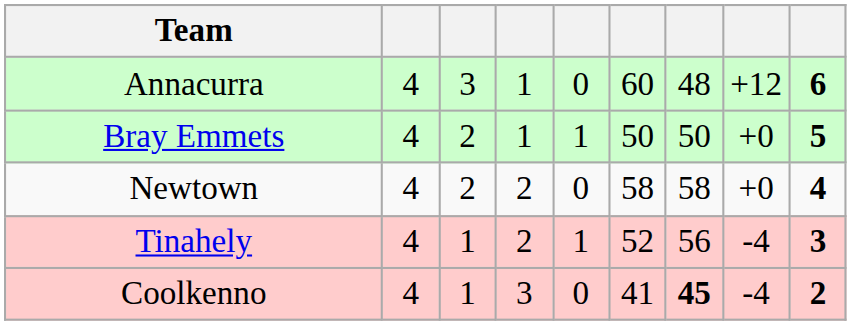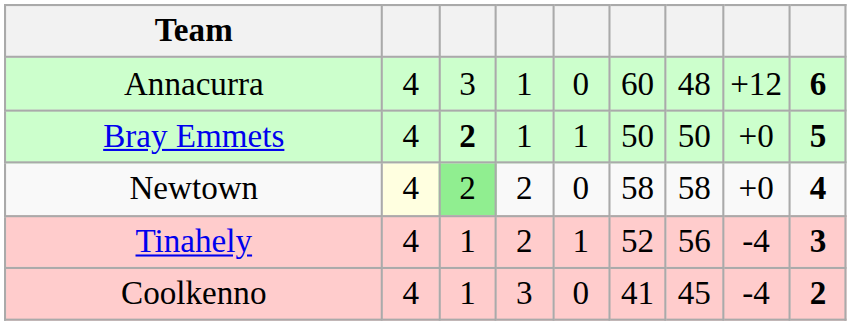(468, 135) normal -> (468, 135) bold
(411, 188) no background -> (411, 188) lightyellow background
(468, 188) no background -> (468, 188) lightgreen background
(694, 293) bold -> (694, 293) normal
